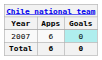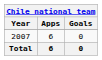(81, 36) paleturquoise background -> (81, 36) no background
